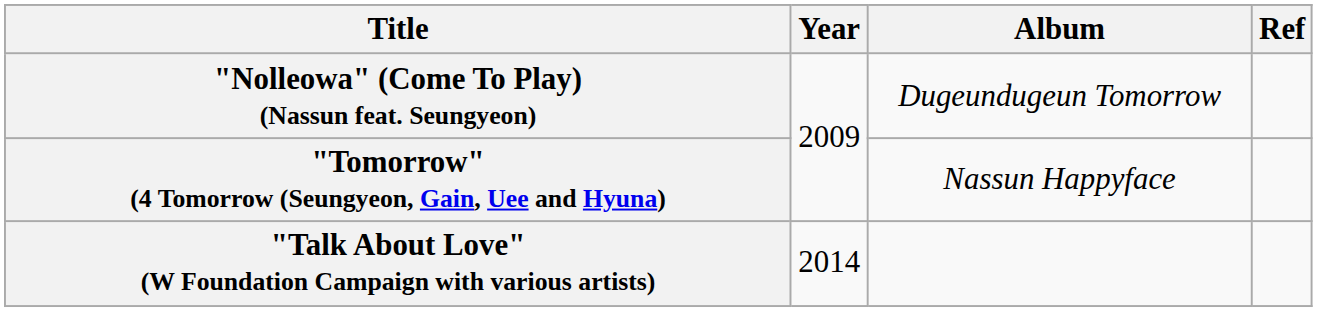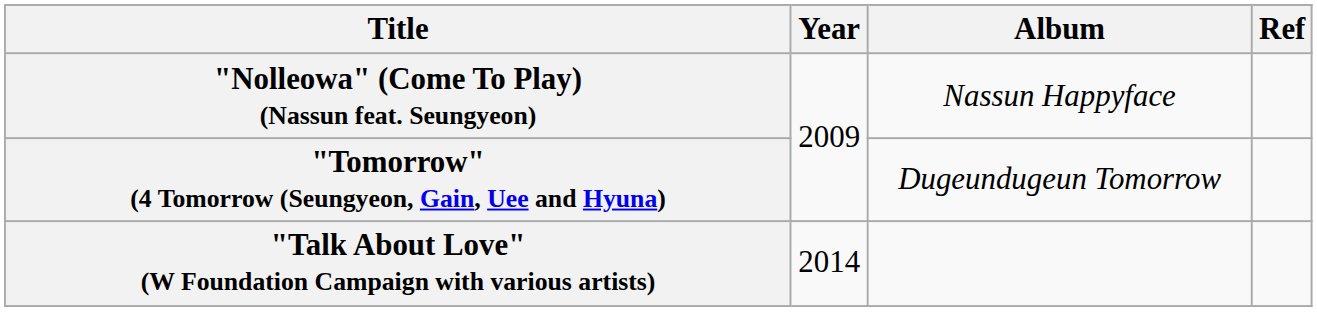(1060, 95) Dugeundugeun Tomorrow -> (1060, 95) Nassun Happyface
(1060, 179) Nassun Happyface -> (1060, 179) Dugeundugeun Tomorrow
